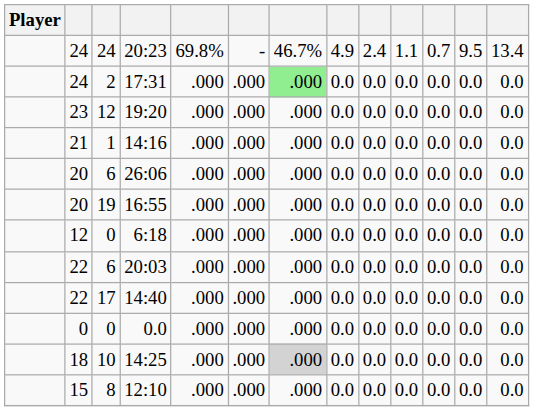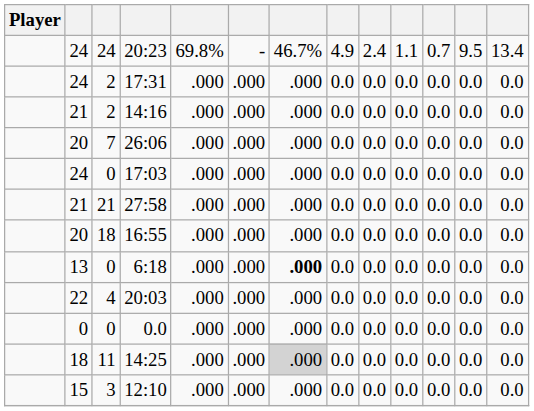(306, 81) lightgreen background -> (306, 81) no background
- row: (146, 112)
(111, 143) 1 -> (111, 112) 2
(111, 174) 6 -> (111, 143) 7
+ row: (146, 174)
+ row: (146, 205)
(106, 205) 19 -> (106, 235) 18
(79, 235) 12 -> (79, 266) 13
(306, 235) normal -> (306, 266) bold
(111, 266) 6 -> (111, 297) 4
- row: (146, 297)
(106, 359) 10 -> (107, 359) 11
(111, 390) 8 -> (111, 390) 3
